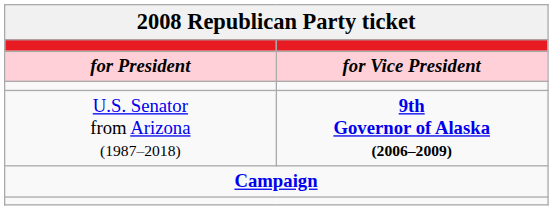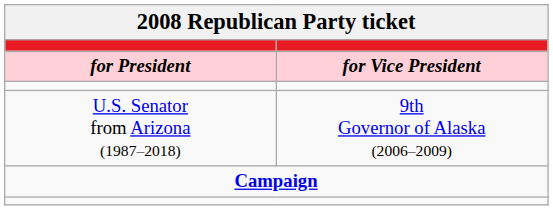(412, 128) bold -> (412, 128) normal
